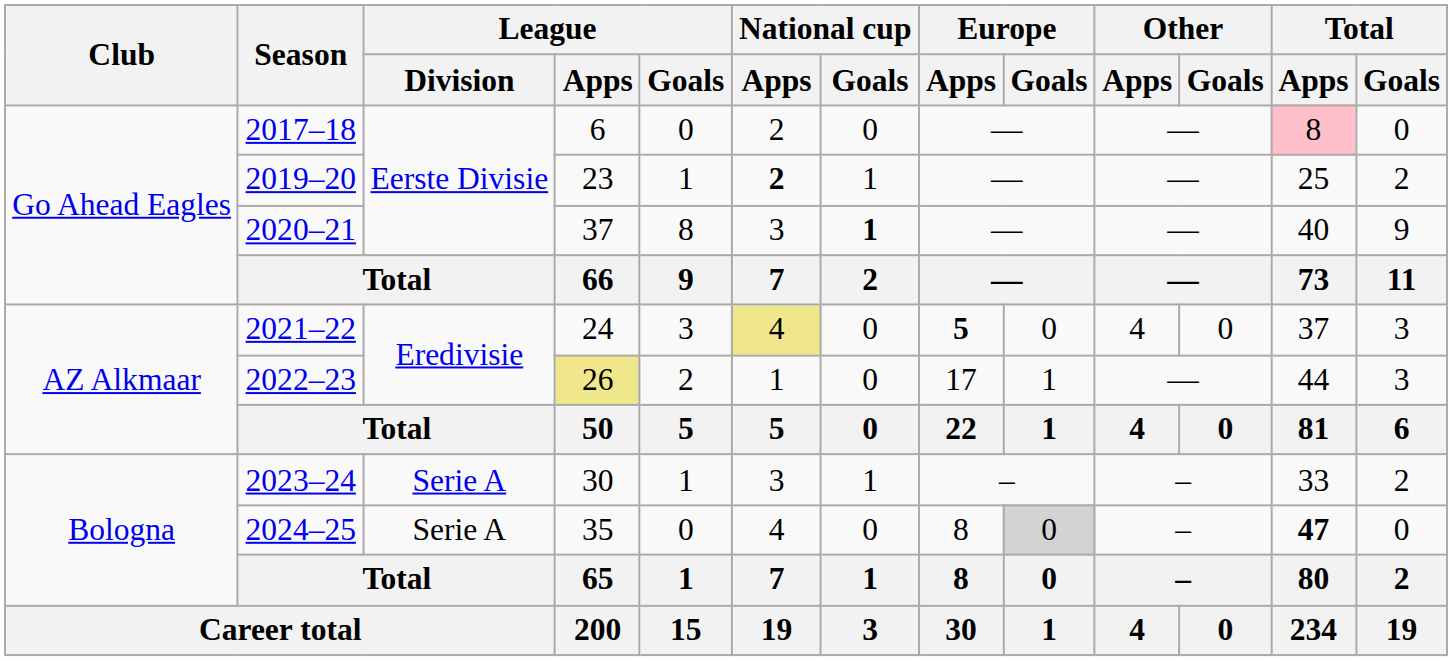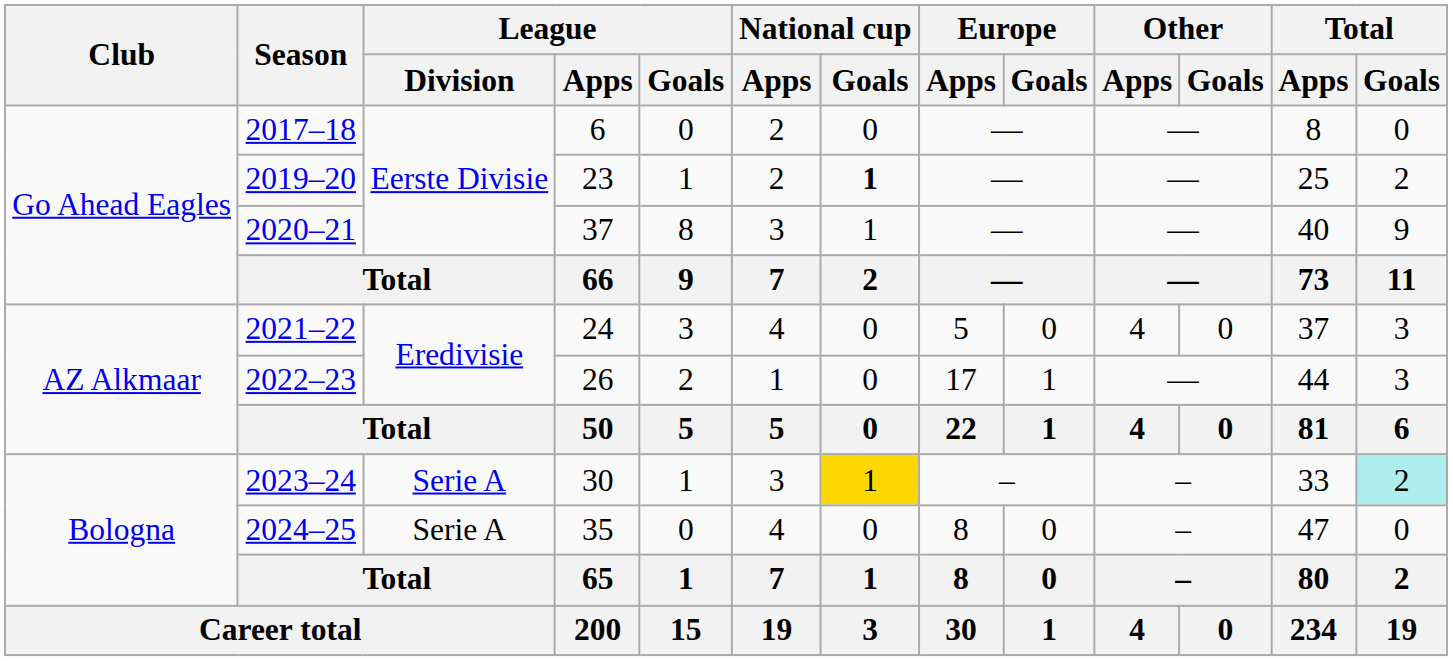(1313, 129) pink background -> (1313, 129) no background
(777, 179) bold -> (777, 179) normal
(870, 179) normal -> (870, 179) bold
(870, 229) bold -> (870, 229) normal
(777, 329) khaki background -> (777, 329) no background
(961, 329) bold -> (961, 329) normal
(598, 379) khaki background -> (598, 379) no background
(870, 479) no background -> (870, 479) gold background
(1402, 479) no background -> (1402, 479) paleturquoise background
(1049, 529) lightgrey background -> (1049, 529) no background
(1313, 529) bold -> (1313, 529) normal
